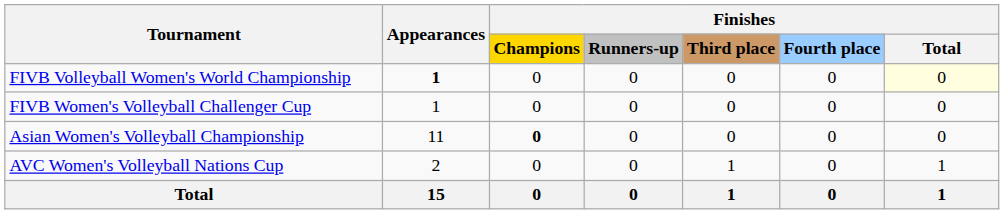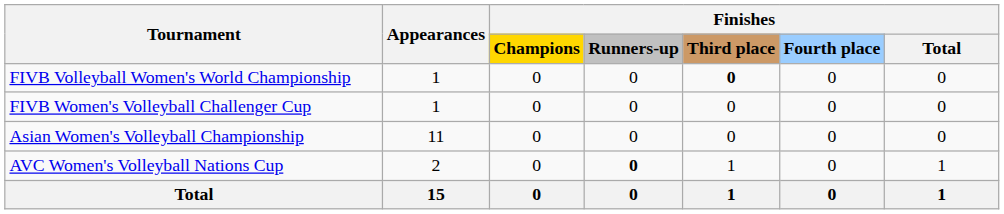(436, 77) bold -> (436, 77) normal
(731, 77) normal -> (731, 77) bold
(942, 77) lightyellow background -> (942, 77) no background
(537, 136) bold -> (537, 136) normal
(634, 165) normal -> (634, 165) bold
